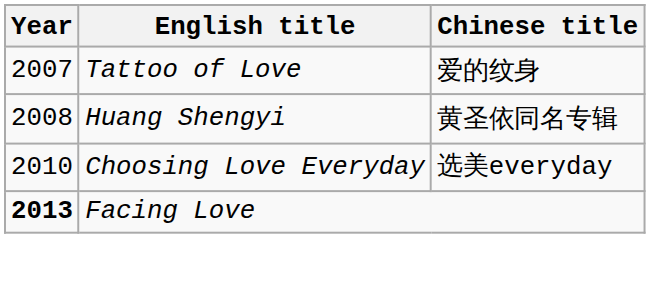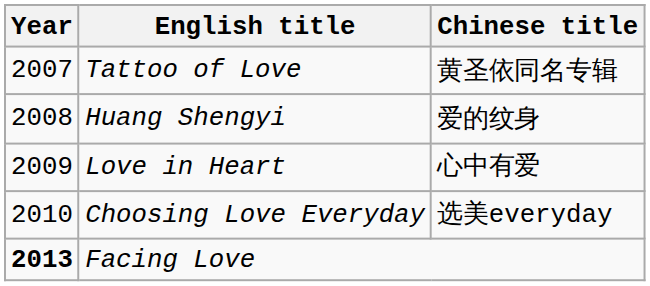(489, 72) 爱的纹身 -> (527, 72) 黄圣依同名专辑
(527, 120) 黄圣依同名专辑 -> (489, 120) 爱的纹身
+ row: (186, 167)
